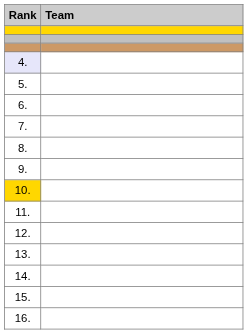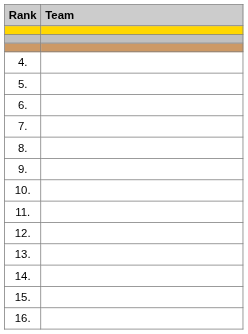(23, 62) lavender background -> (23, 62) no background
(23, 190) gold background -> (23, 190) no background
